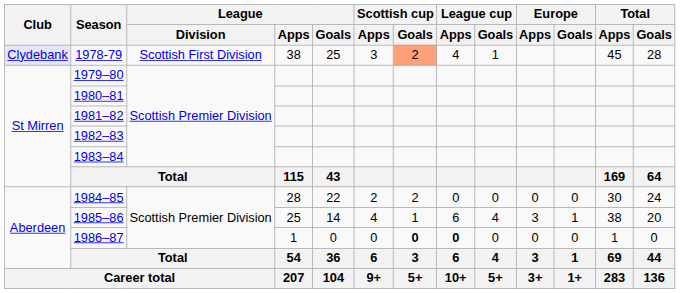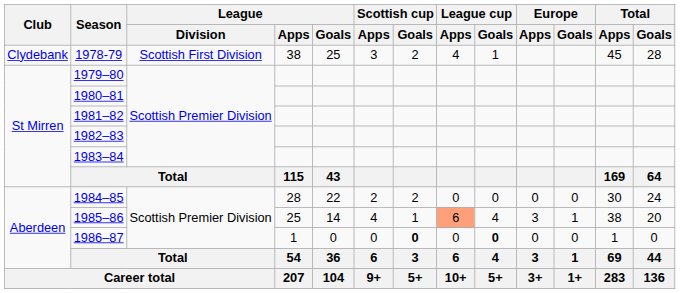(38, 55) lavender background -> (38, 55) no background
(415, 55) lightsalmon background -> (415, 55) no background
(456, 217) no background -> (456, 217) lightsalmon background
(456, 237) bold -> (456, 237) normal
(495, 237) normal -> (495, 237) bold
